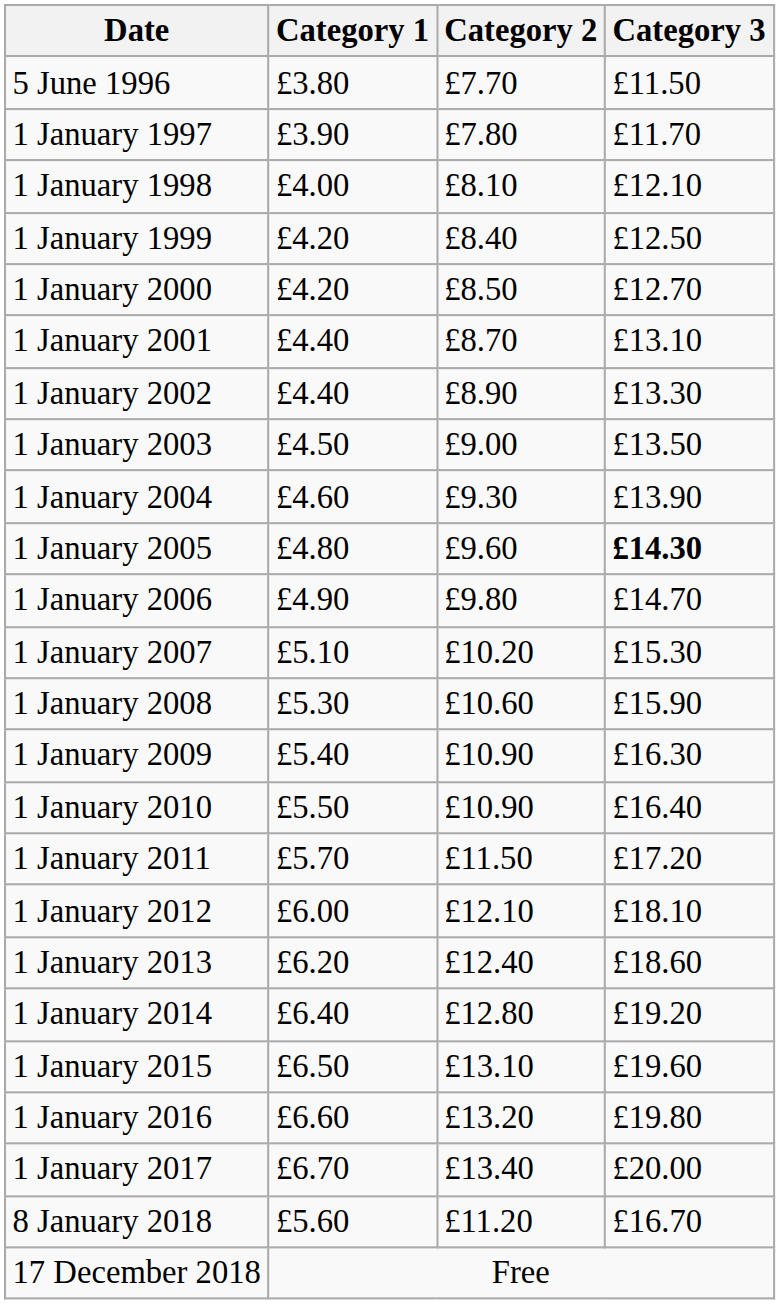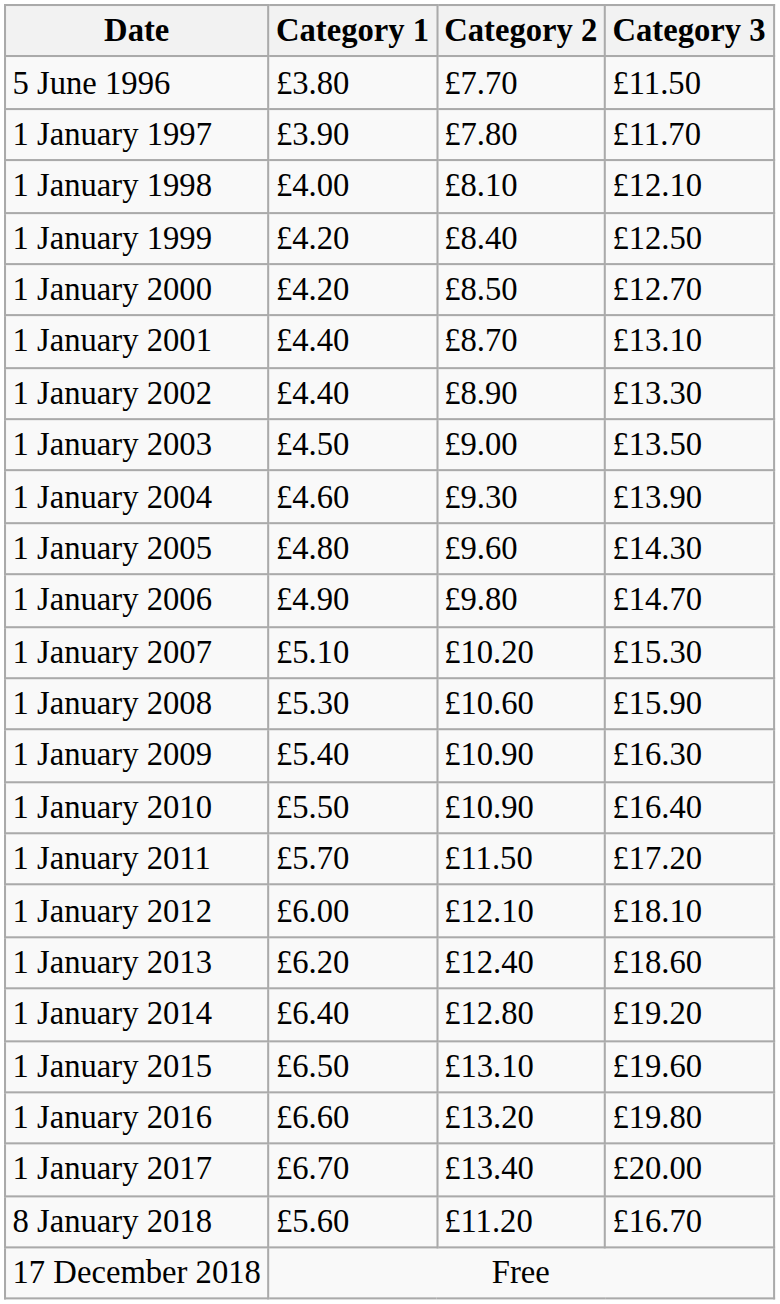(657, 548) bold -> (657, 548) normal
